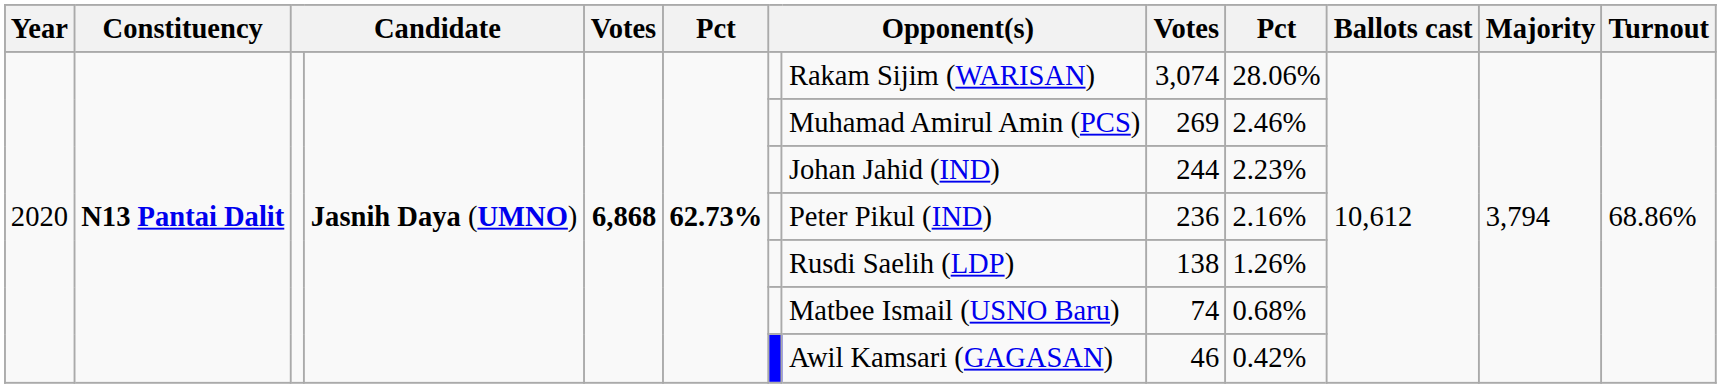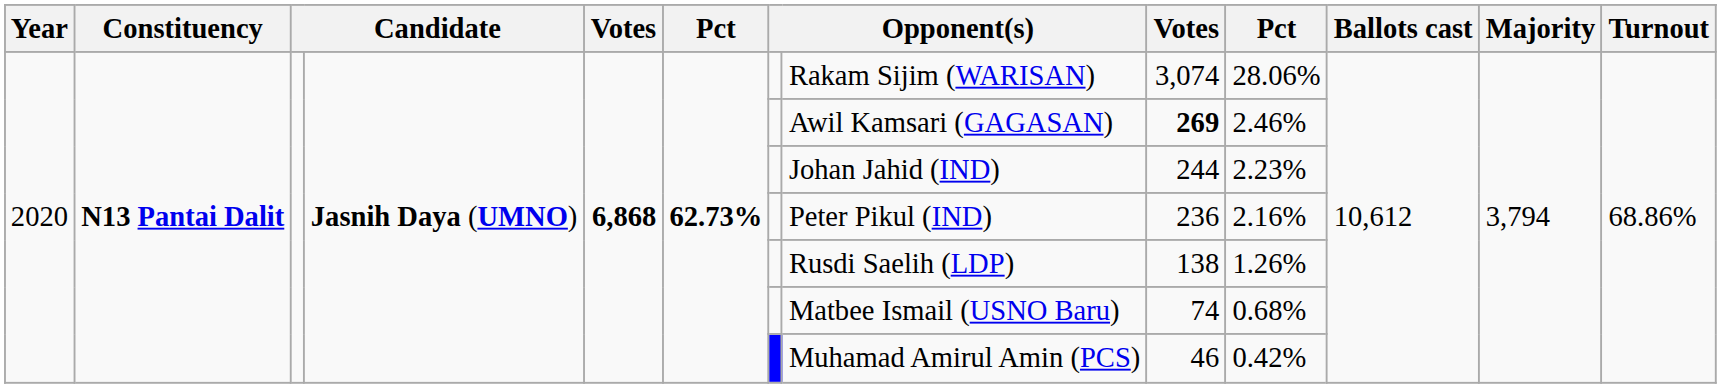(965, 122) Muhamad Amirul Amin (PCS) -> (951, 122) Awil Kamsari (GAGASAN)
(1198, 122) normal -> (1198, 122) bold
(951, 357) Awil Kamsari (GAGASAN) -> (965, 357) Muhamad Amirul Amin (PCS)
